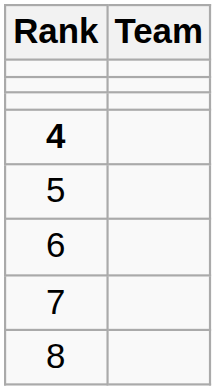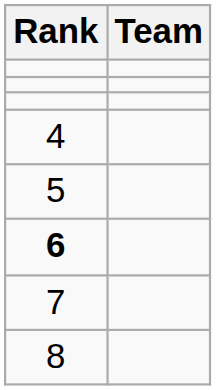(56, 135) bold -> (56, 135) normal
(56, 246) normal -> (56, 246) bold
